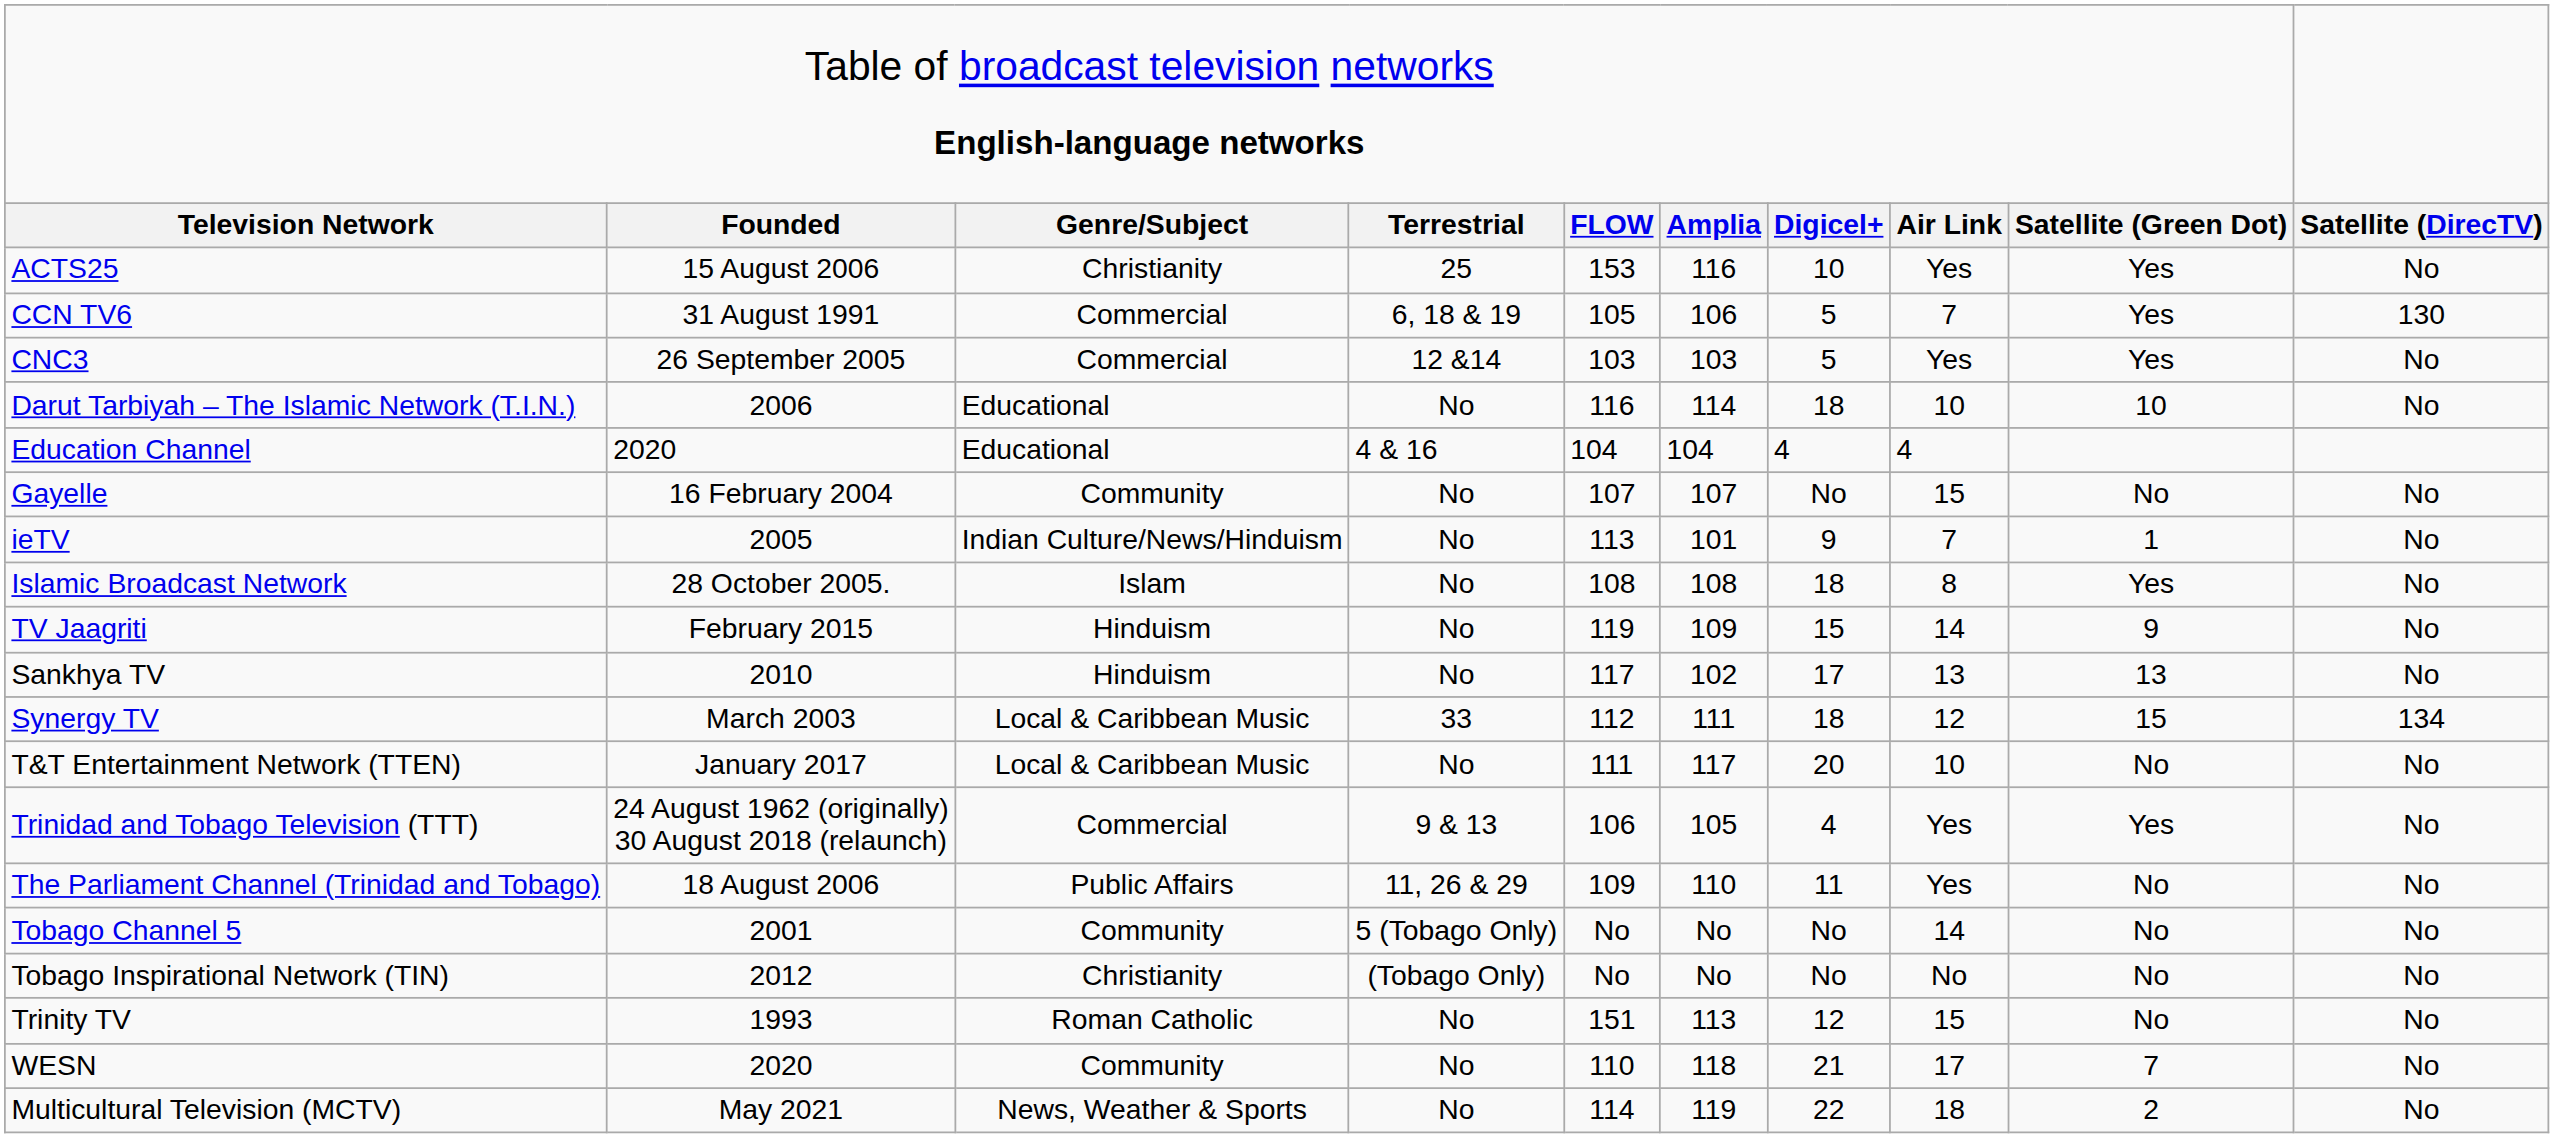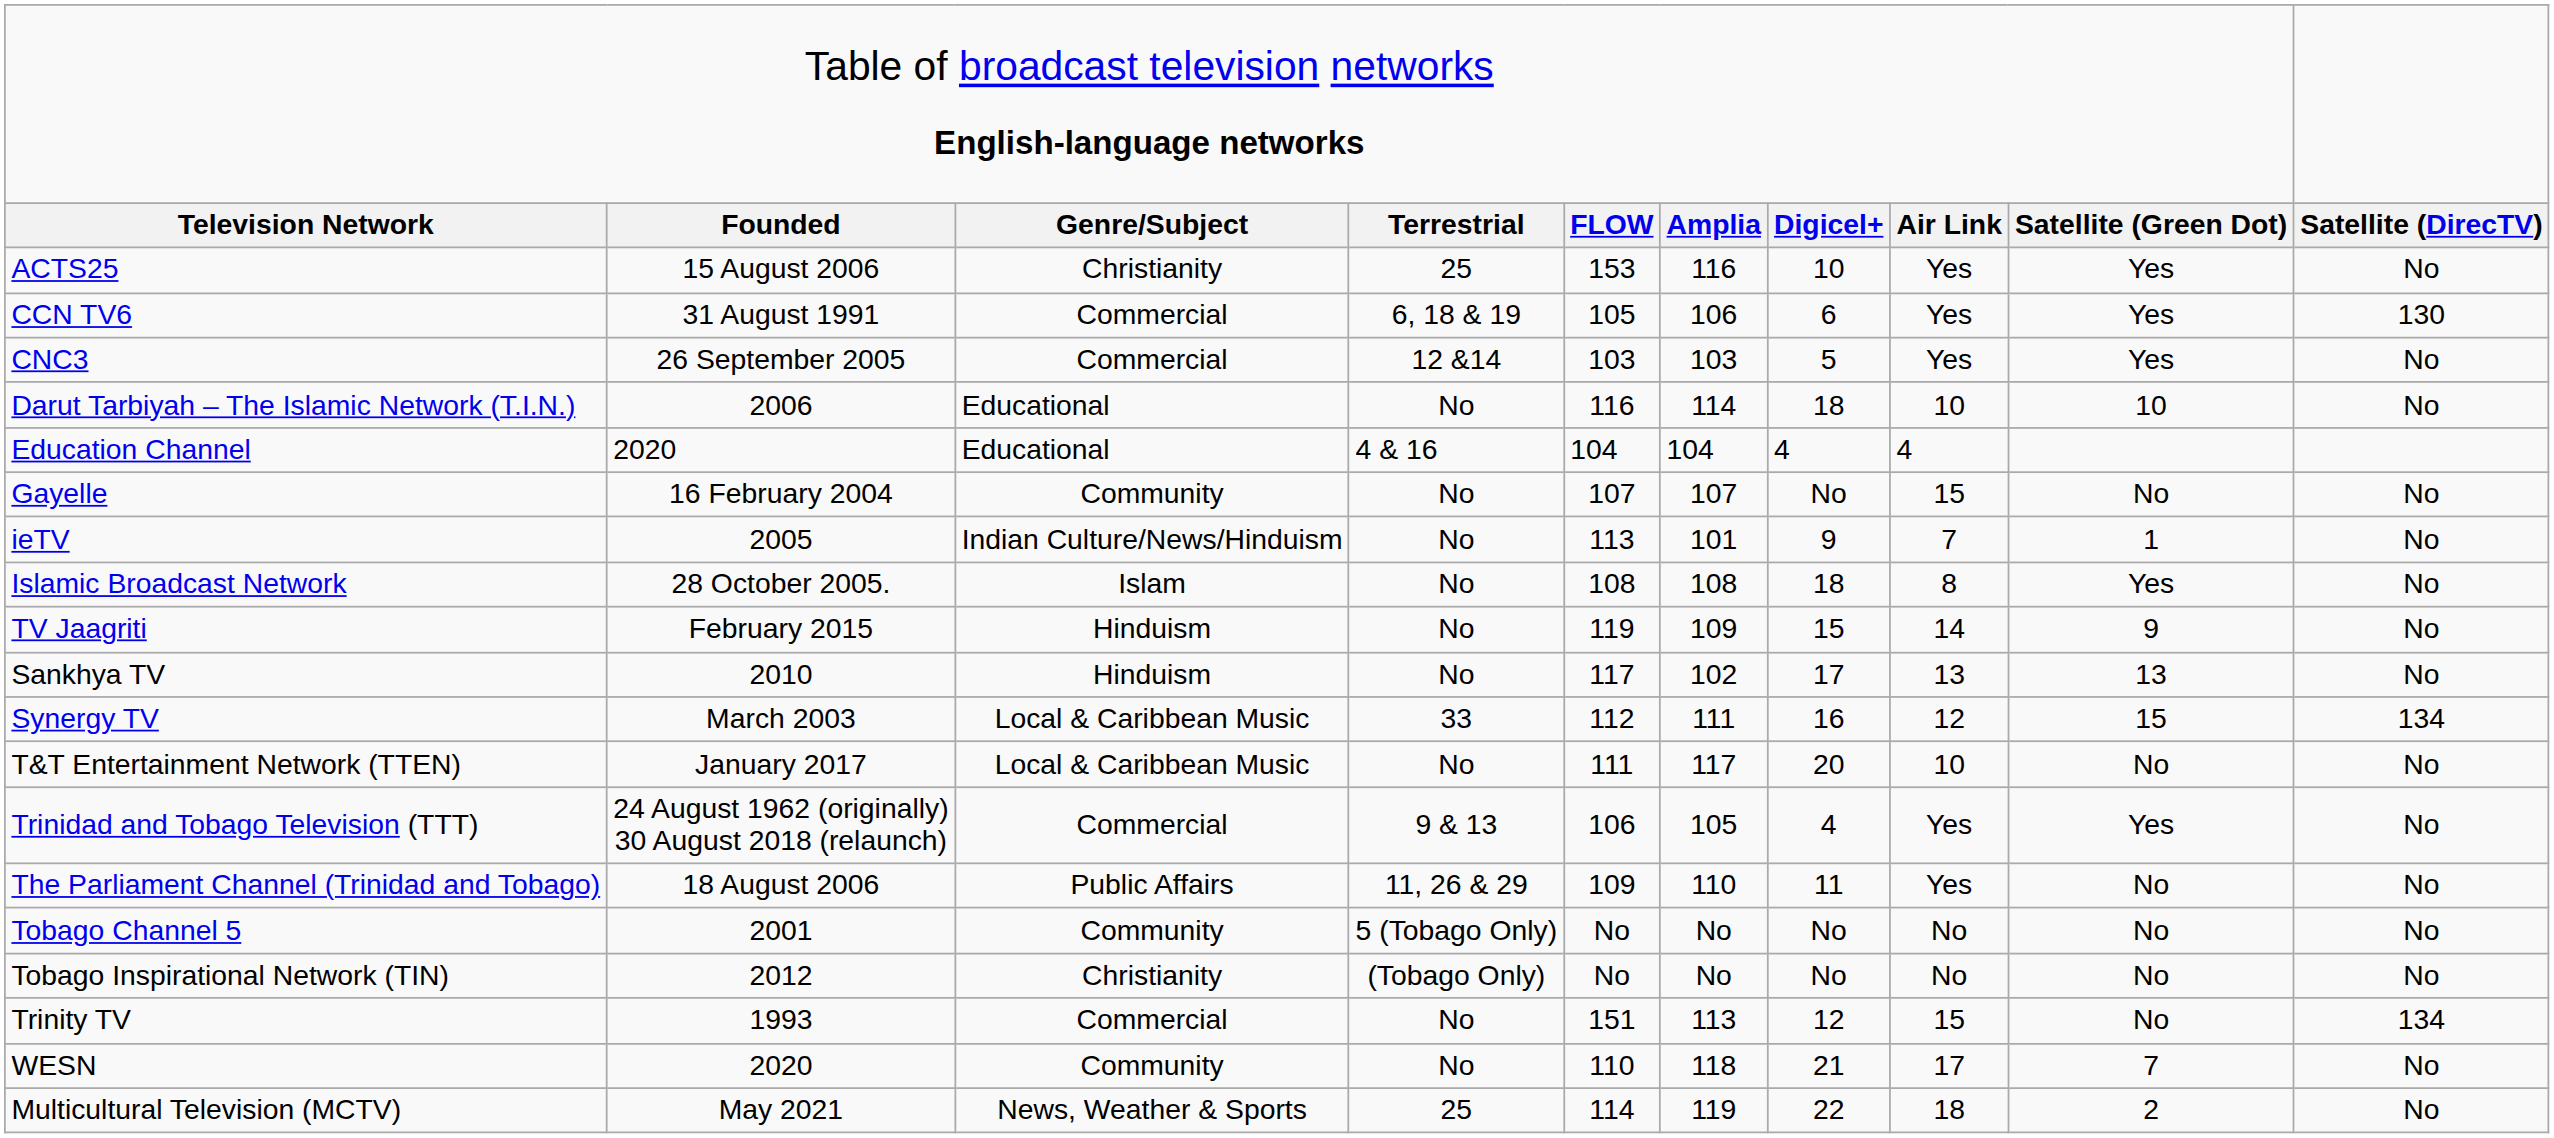(1829, 314) 5 -> (1829, 314) 6
(1949, 314) 7 -> (1949, 314) Yes
(1829, 718) 18 -> (1829, 718) 16
(1949, 930) 14 -> (1949, 930) No
(1152, 1020) Roman Catholic -> (1152, 1020) Commercial
(2421, 1020) No -> (2421, 1020) 134
(1456, 1110) No -> (1456, 1110) 25
